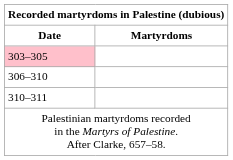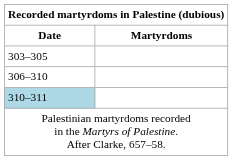(28, 56) pink background -> (28, 56) no background
(28, 97) no background -> (28, 97) lightblue background
